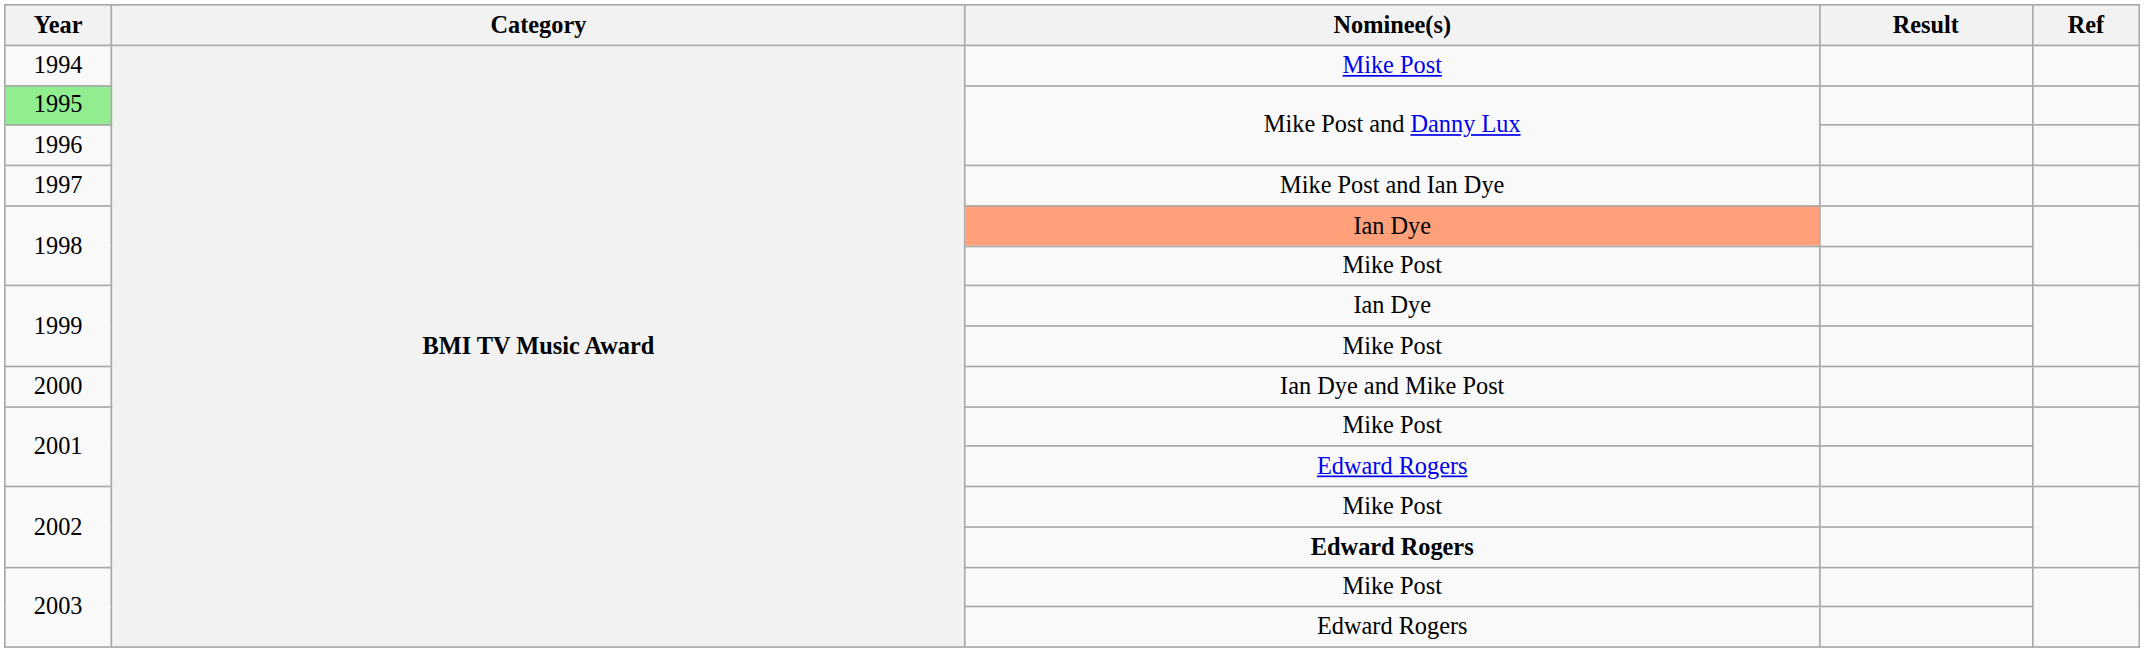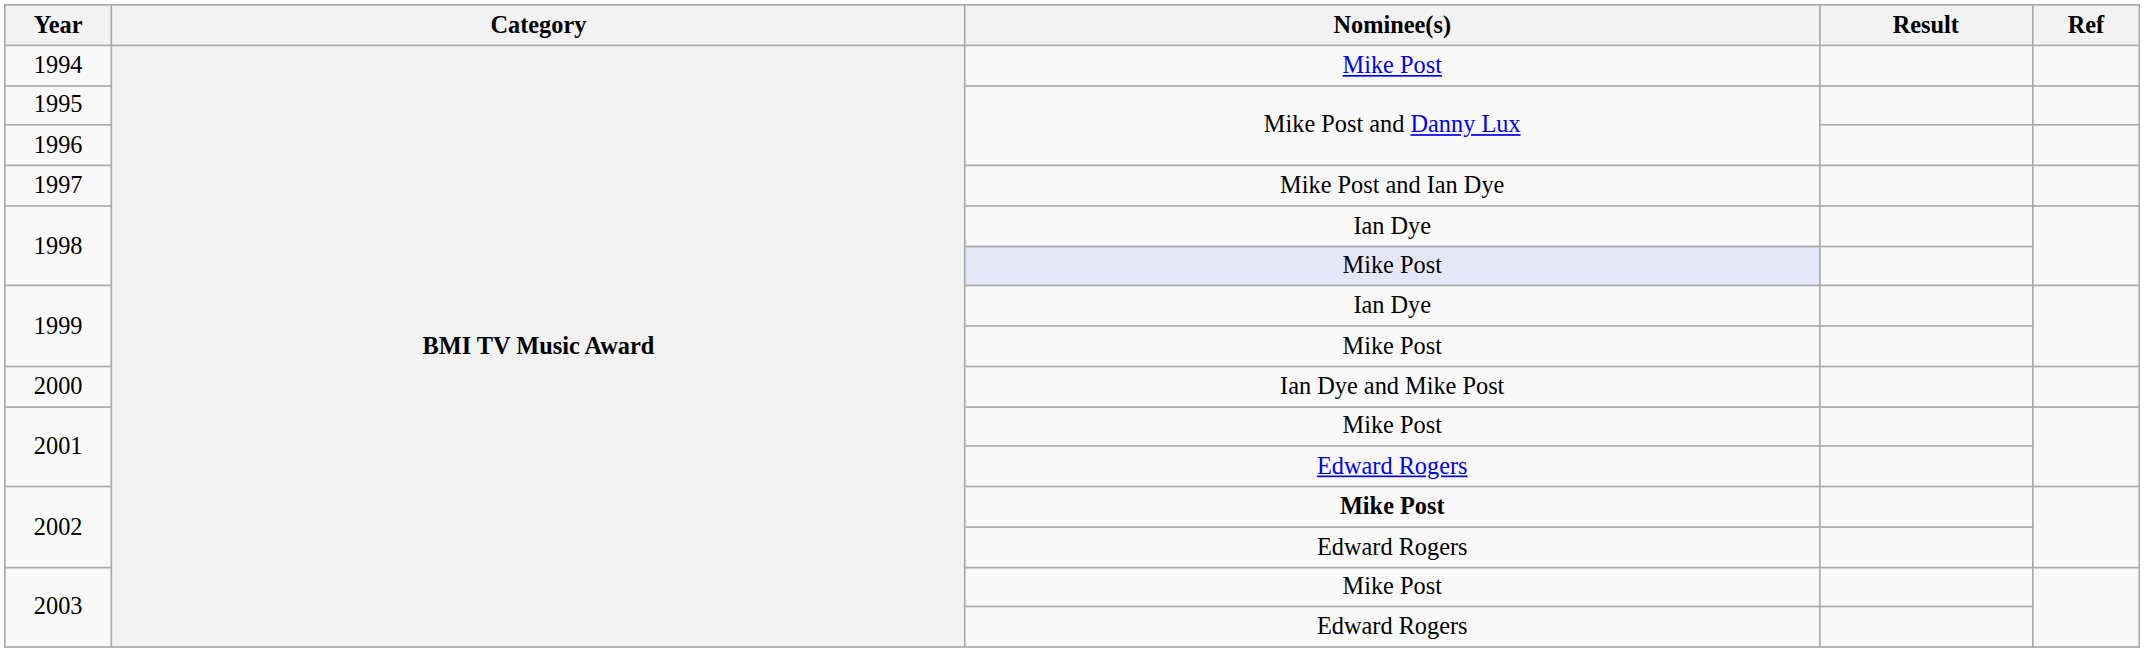(58, 105) lightgreen background -> (58, 105) no background
(1392, 225) lightsalmon background -> (1392, 225) no background
(1392, 265) no background -> (1392, 265) lavender background
(1392, 506) normal -> (1392, 506) bold
(1392, 546) bold -> (1392, 546) normal
